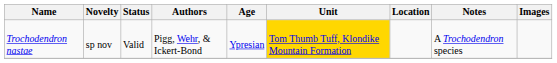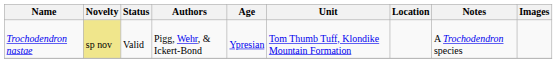(99, 44) no background -> (99, 44) khaki background
(324, 44) gold background -> (324, 44) no background
